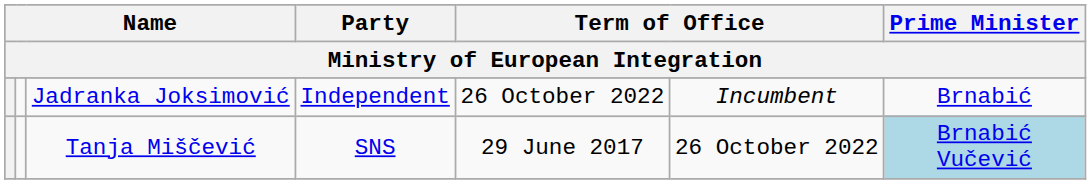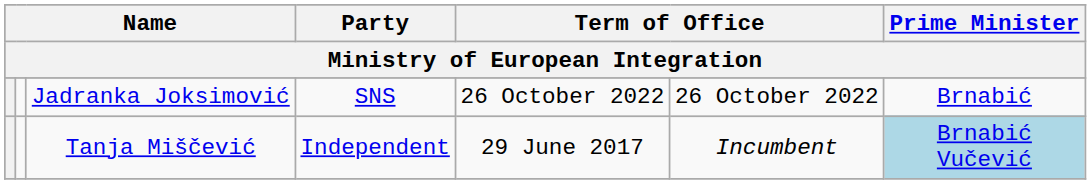(375, 97) Independent -> (375, 97) SNS
(777, 97) Incumbent -> (777, 97) 26 October 2022
(375, 147) SNS -> (375, 147) Independent
(777, 147) 26 October 2022 -> (777, 147) Incumbent
